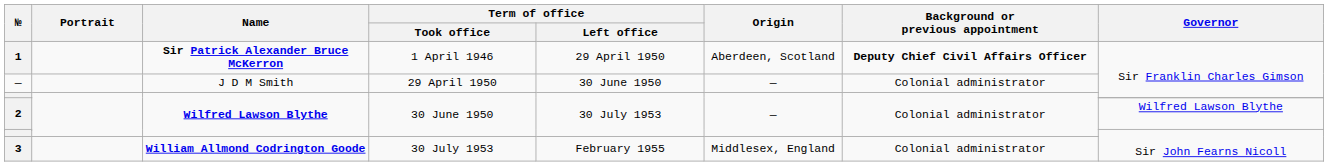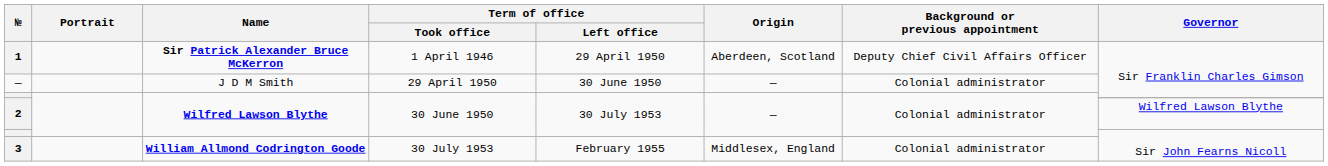(970, 58) bold -> (970, 58) normal
